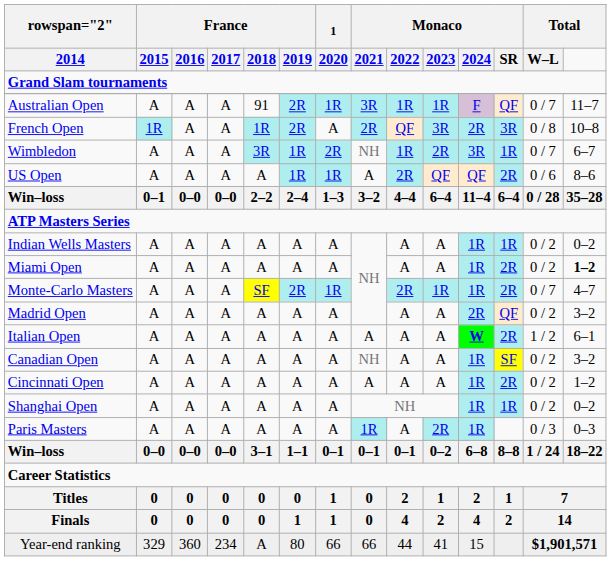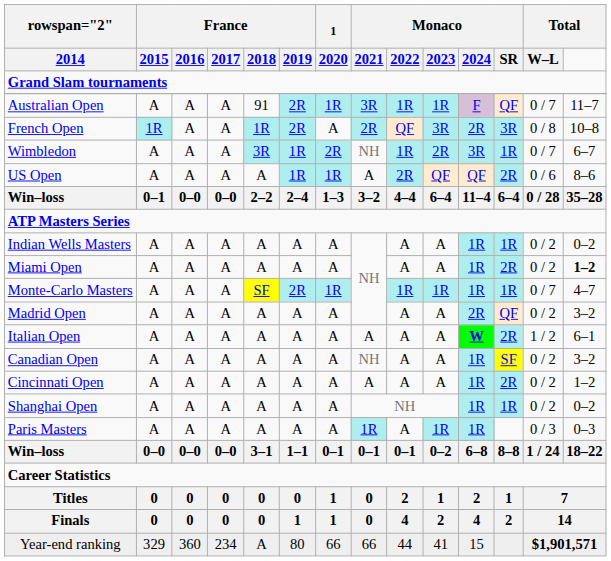(405, 290) 2R -> (405, 290) 1R
(509, 290) 2R -> (509, 290) 1R
(441, 428) 2R -> (441, 428) 1R
